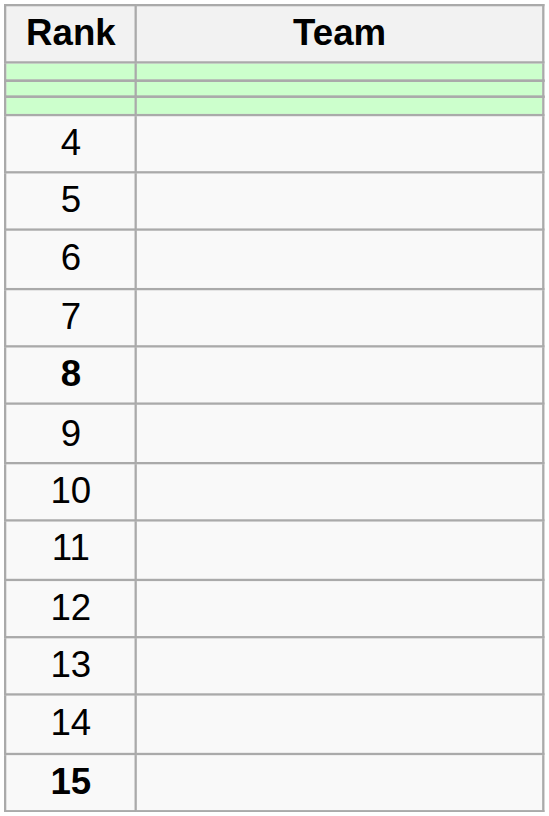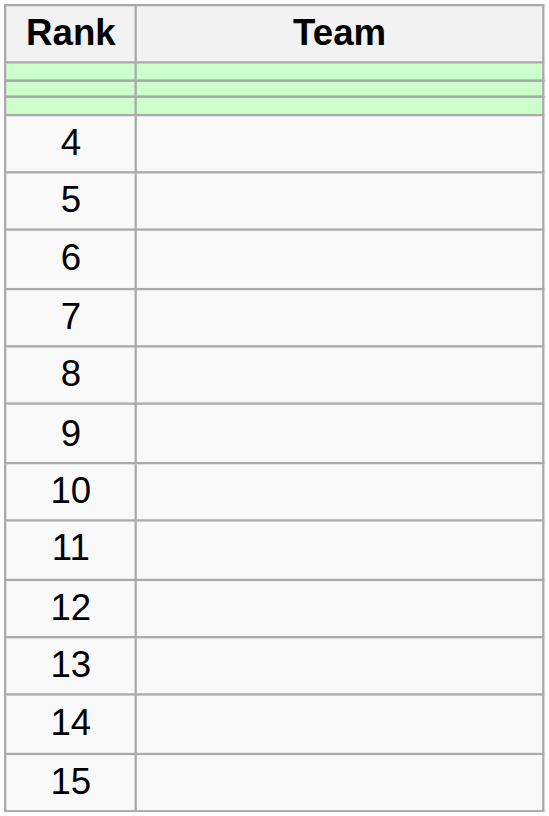(71, 374) bold -> (71, 374) normal
(71, 781) bold -> (71, 781) normal
